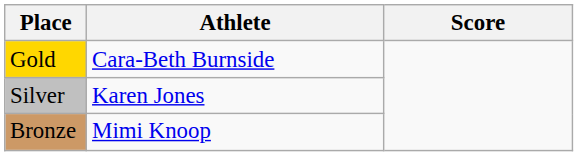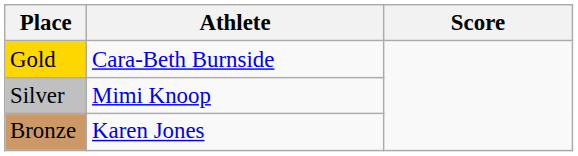(148, 95) Karen Jones -> (151, 95) Mimi Knoop
(151, 131) Mimi Knoop -> (148, 131) Karen Jones
